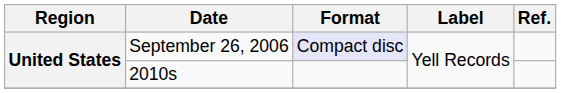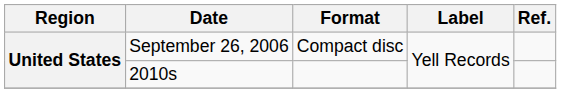(350, 46) lavender background -> (350, 46) no background
